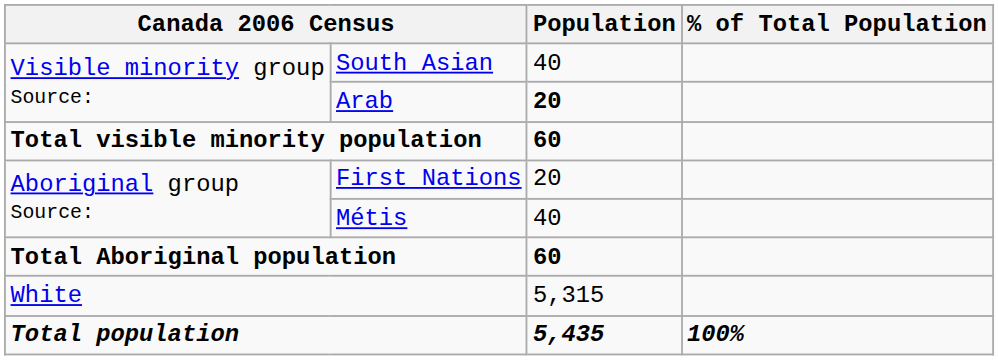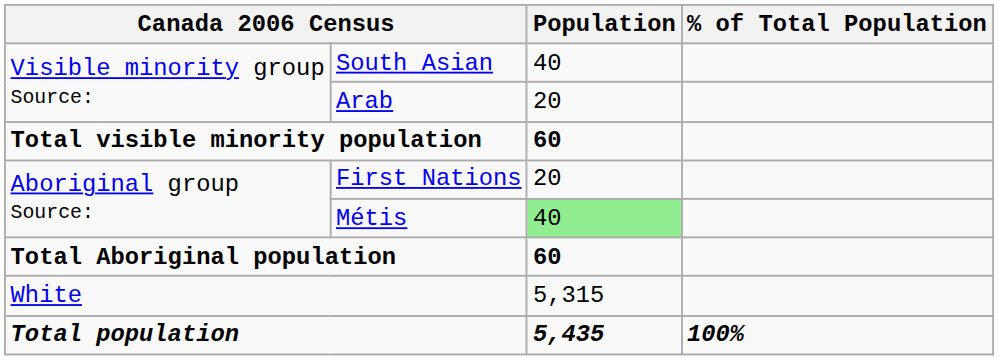(547, 102) bold -> (547, 102) normal
(547, 218) no background -> (547, 218) lightgreen background
